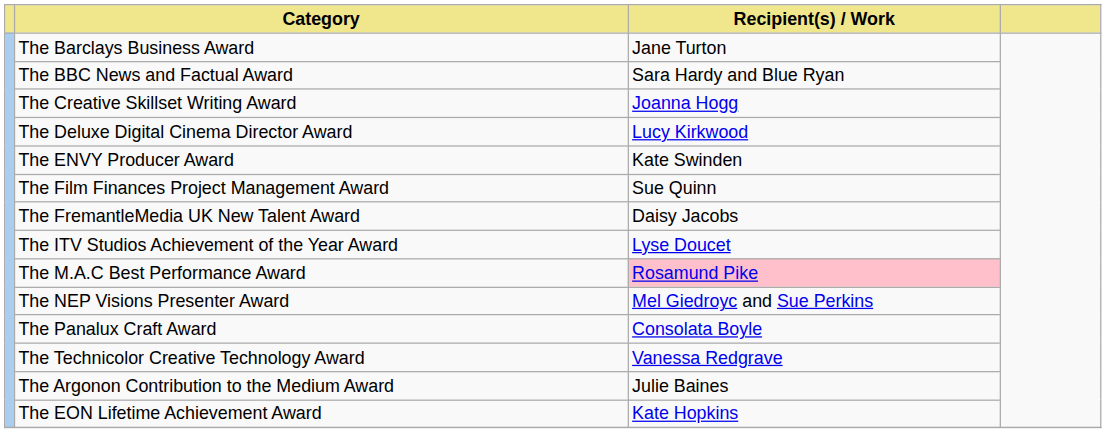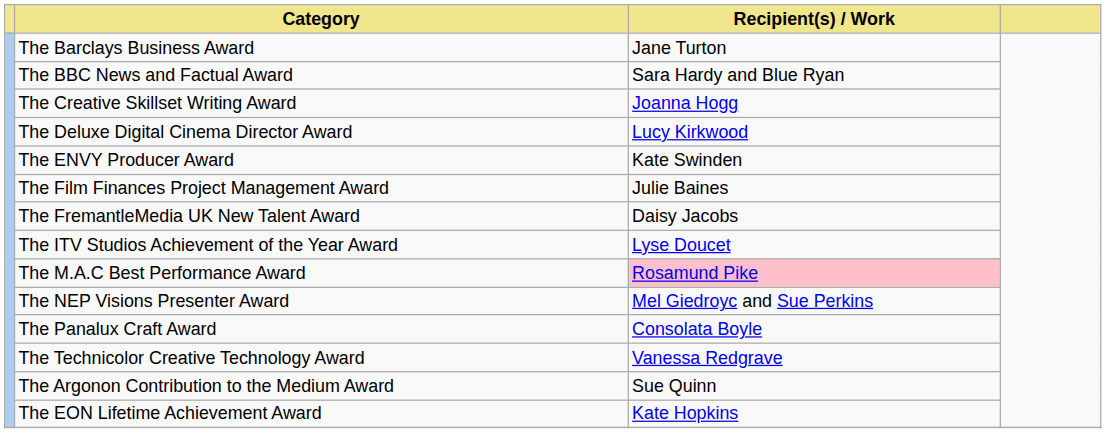(674, 188) Sue Quinn -> (680, 188) Julie Baines
(680, 386) Julie Baines -> (674, 386) Sue Quinn
